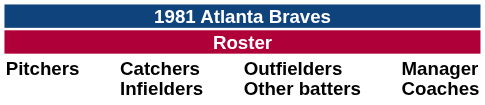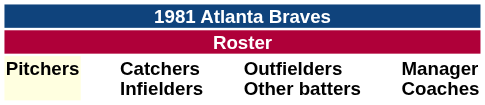(43, 68) no background -> (43, 68) lightyellow background
